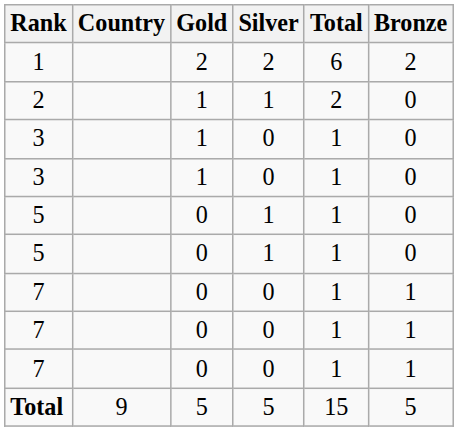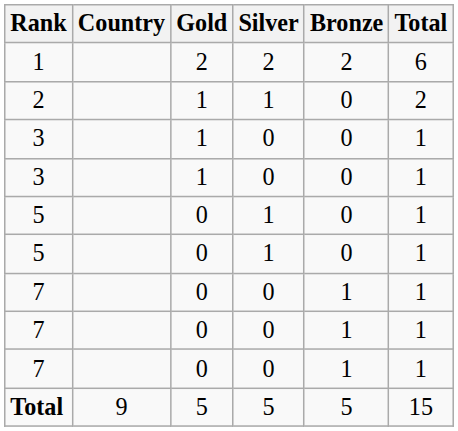columns swapped: (411, 23) <-> (336, 23)
